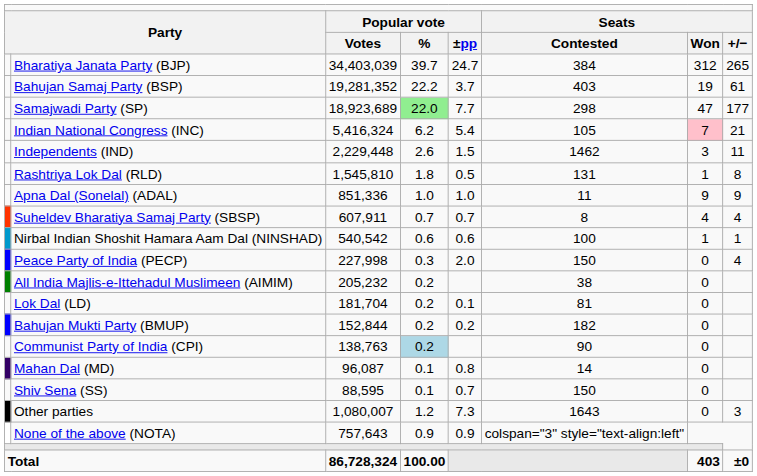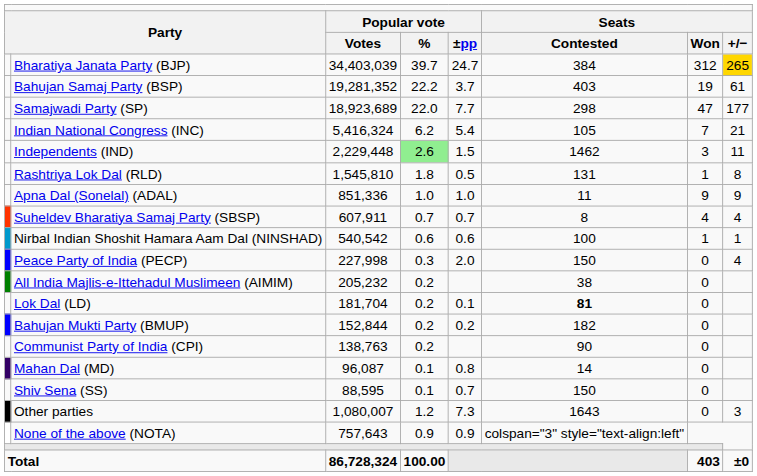(738, 65) no background -> (738, 65) gold background
(424, 108) lightgreen background -> (424, 108) no background
(705, 130) pink background -> (705, 130) no background
(424, 152) no background -> (424, 152) lightgreen background
(584, 303) normal -> (584, 303) bold
(424, 347) lightblue background -> (424, 347) no background
